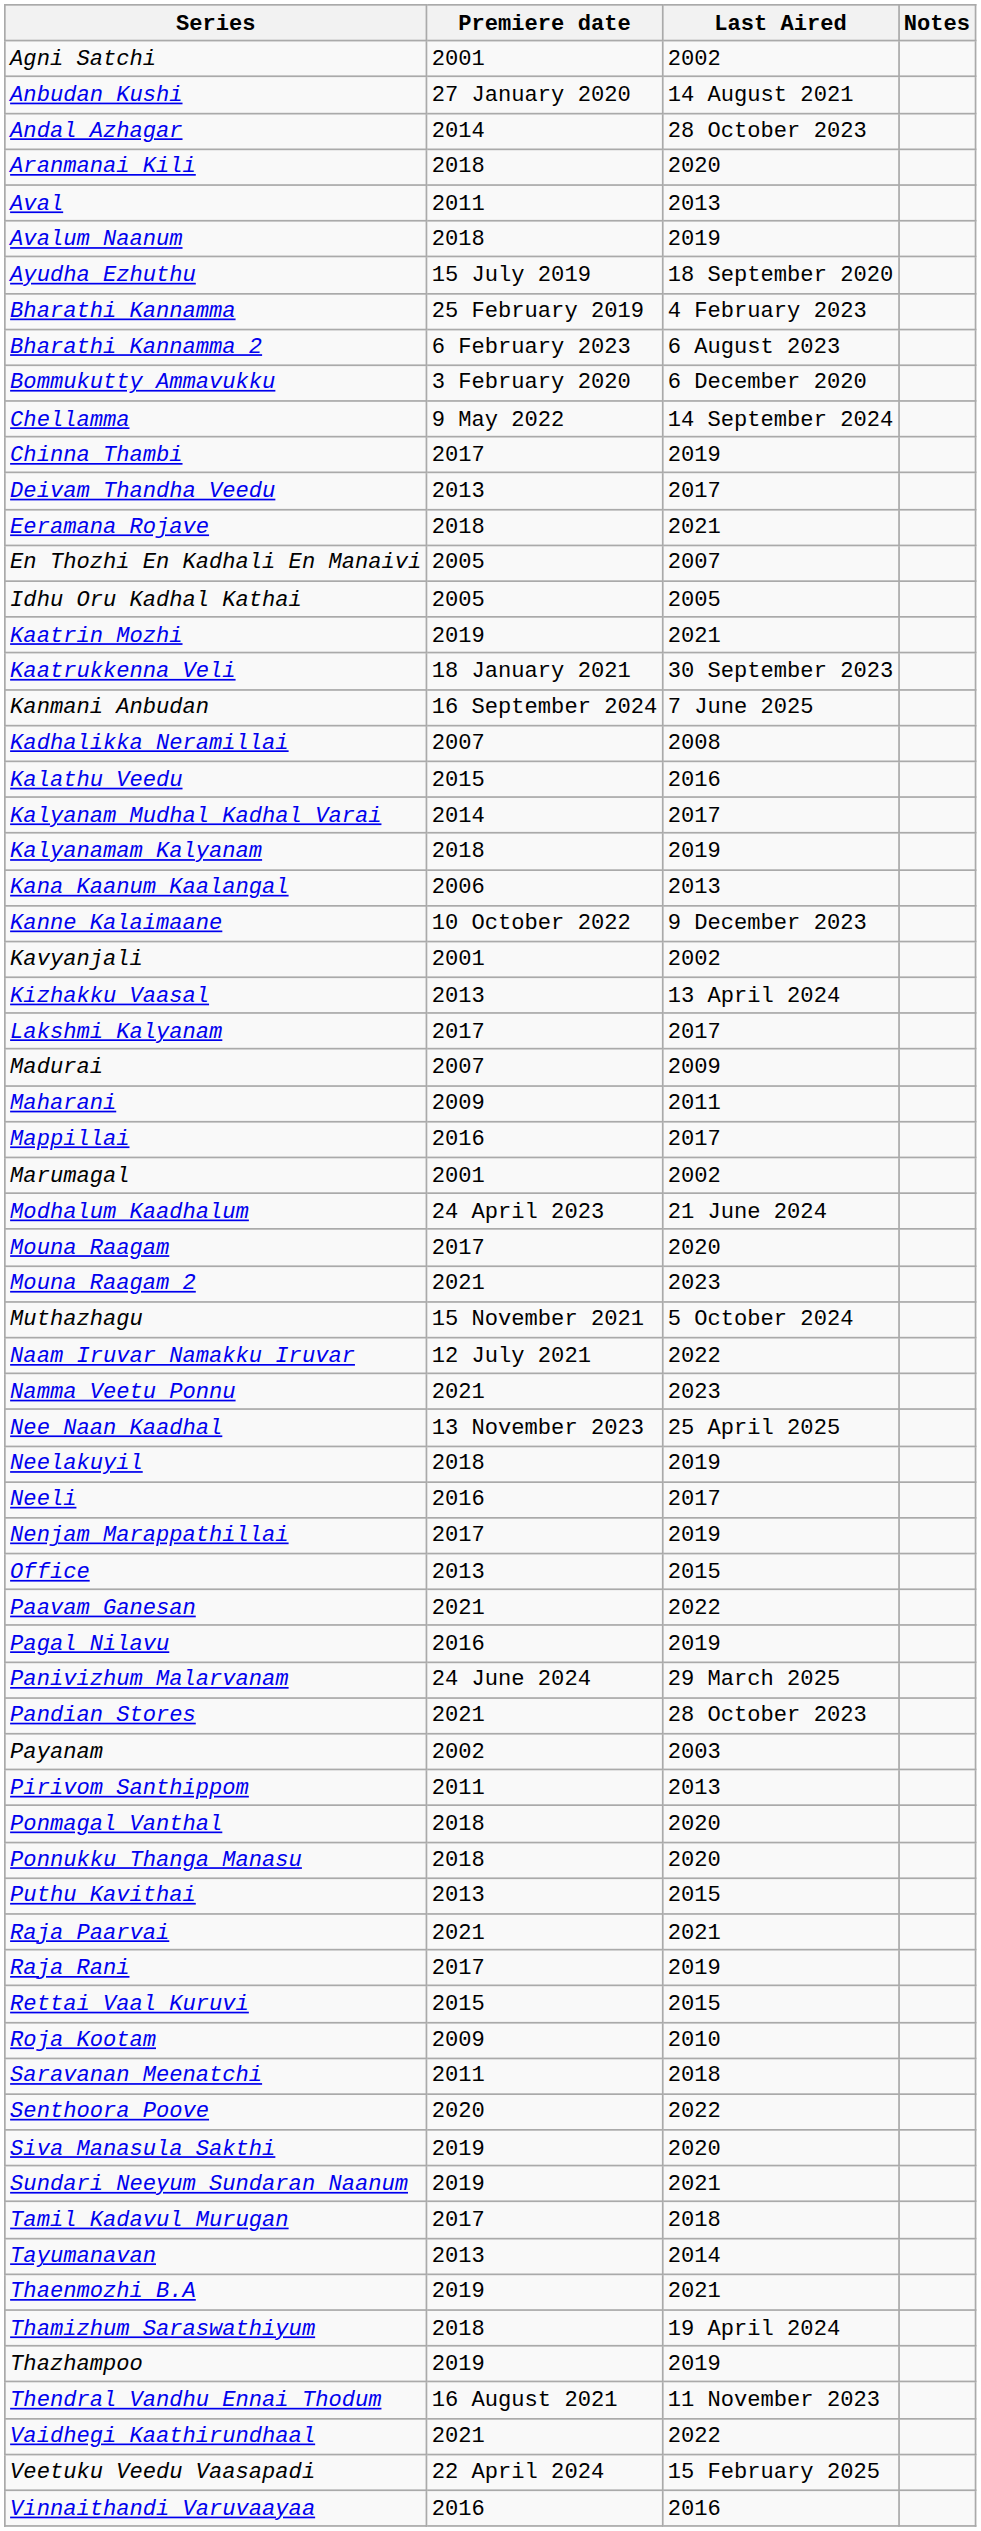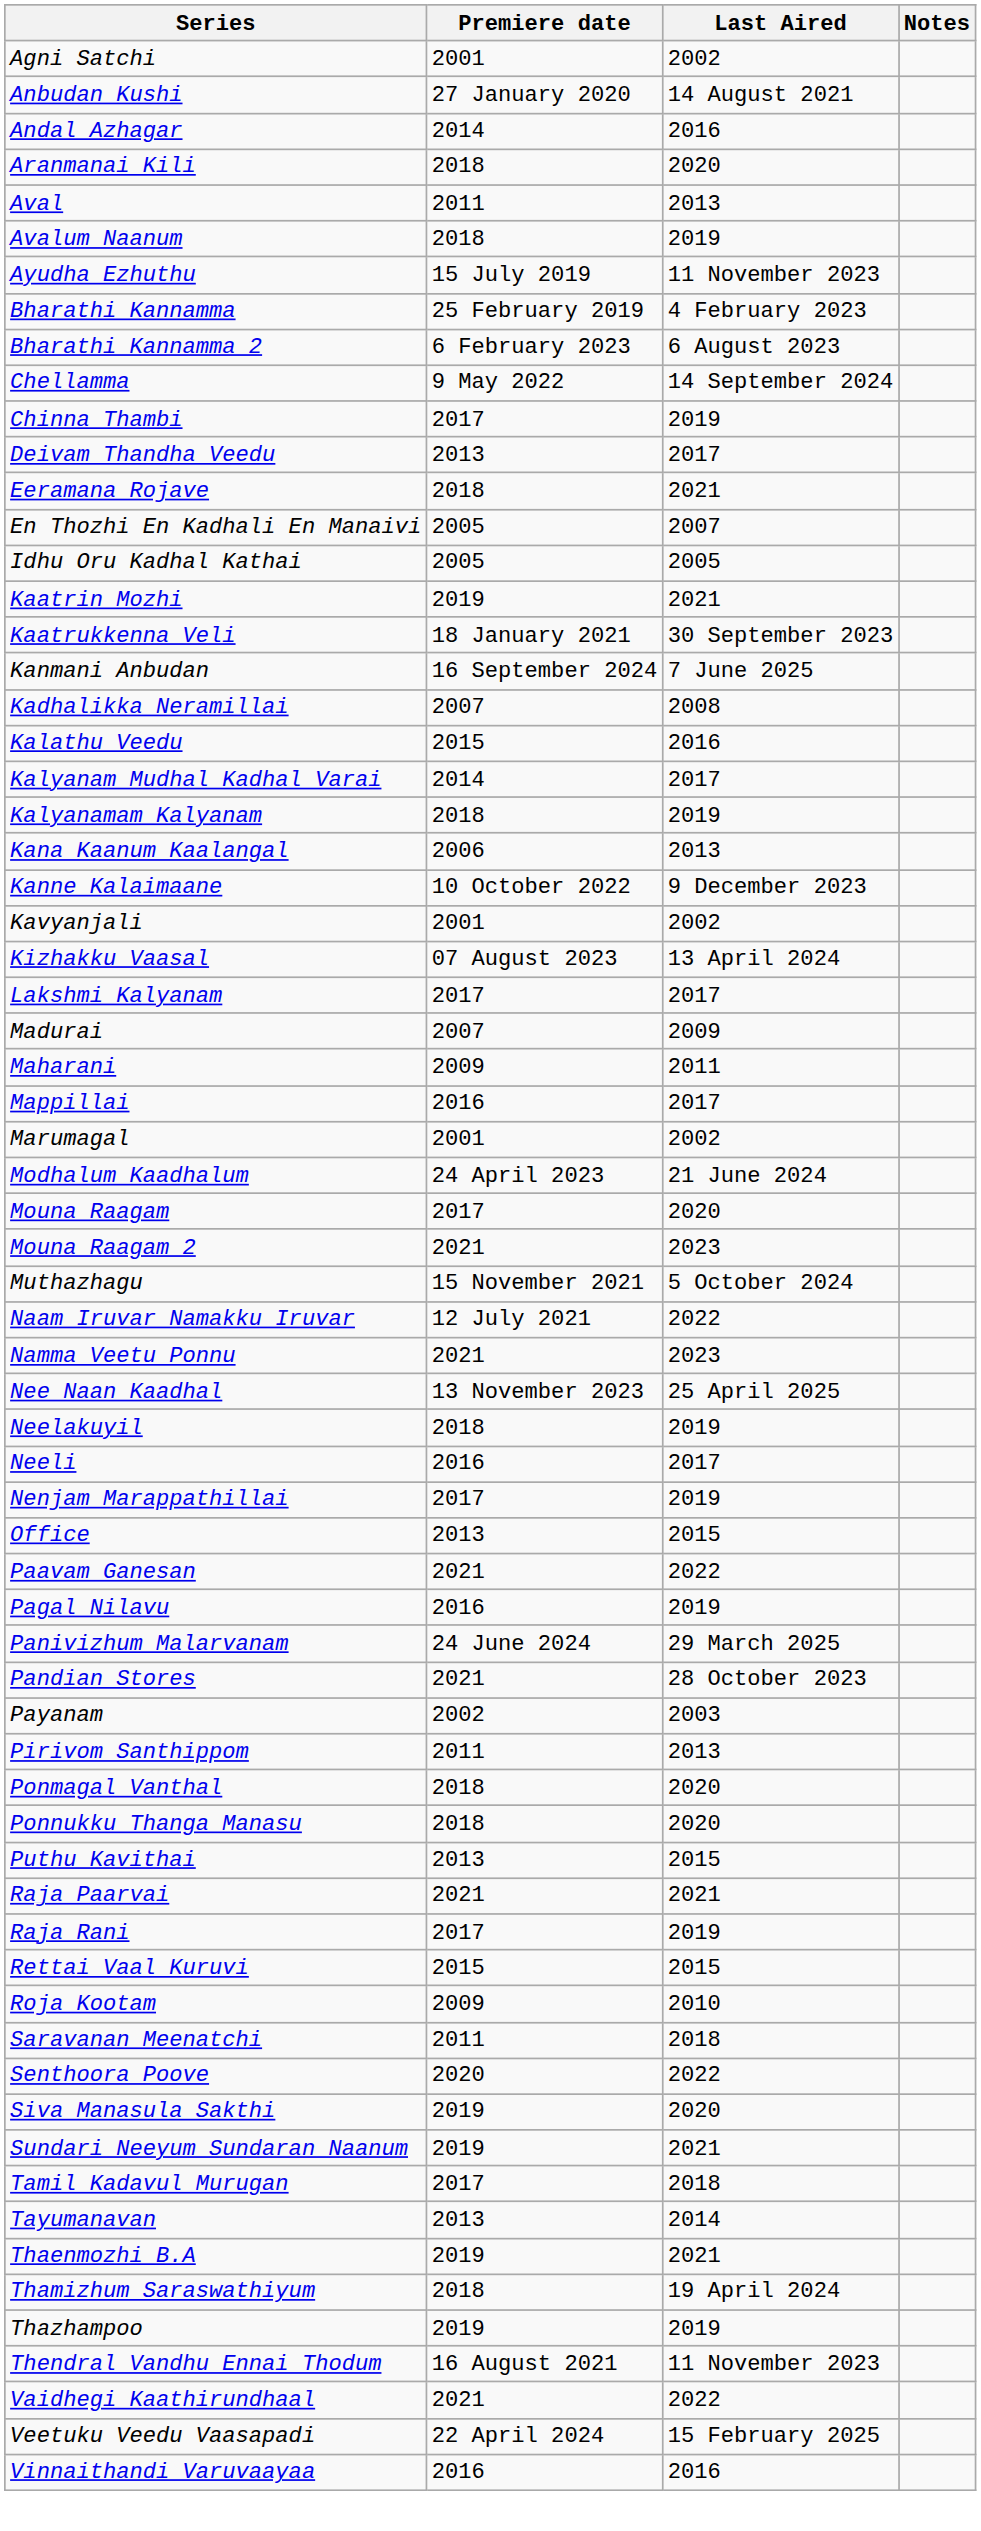(767, 131) 28 October 2023 -> (694, 131) 2016
(780, 275) 18 September 2020 -> (774, 275) 11 November 2023
- row: (143, 383)
(458, 995) 2013 -> (525, 959) 07 August 2023
